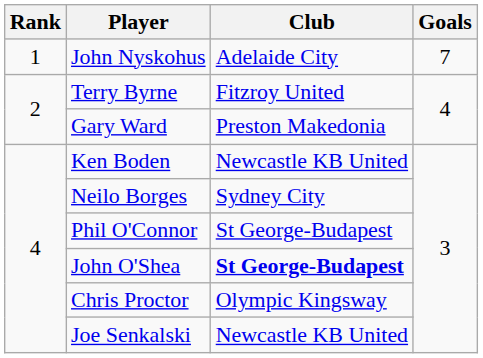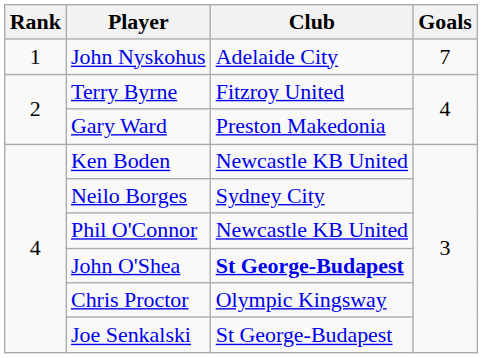(304, 230) St George-Budapest -> (312, 230) Newcastle KB United
(312, 334) Newcastle KB United -> (304, 334) St George-Budapest
